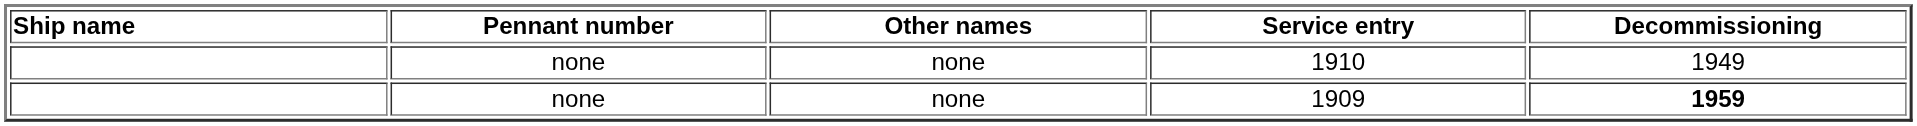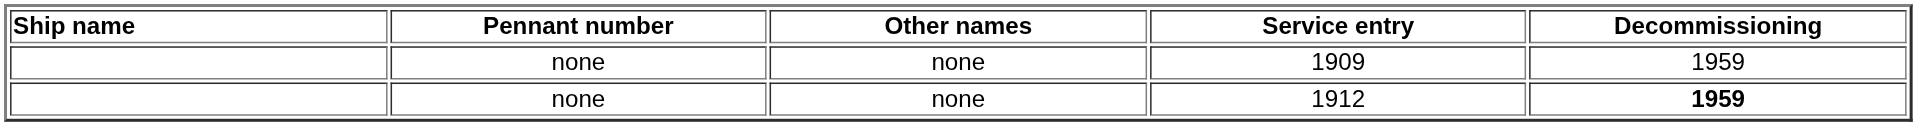(1338, 62) 1910 -> (1338, 62) 1909
(1718, 62) 1949 -> (1718, 62) 1959
(1338, 98) 1909 -> (1338, 98) 1912
